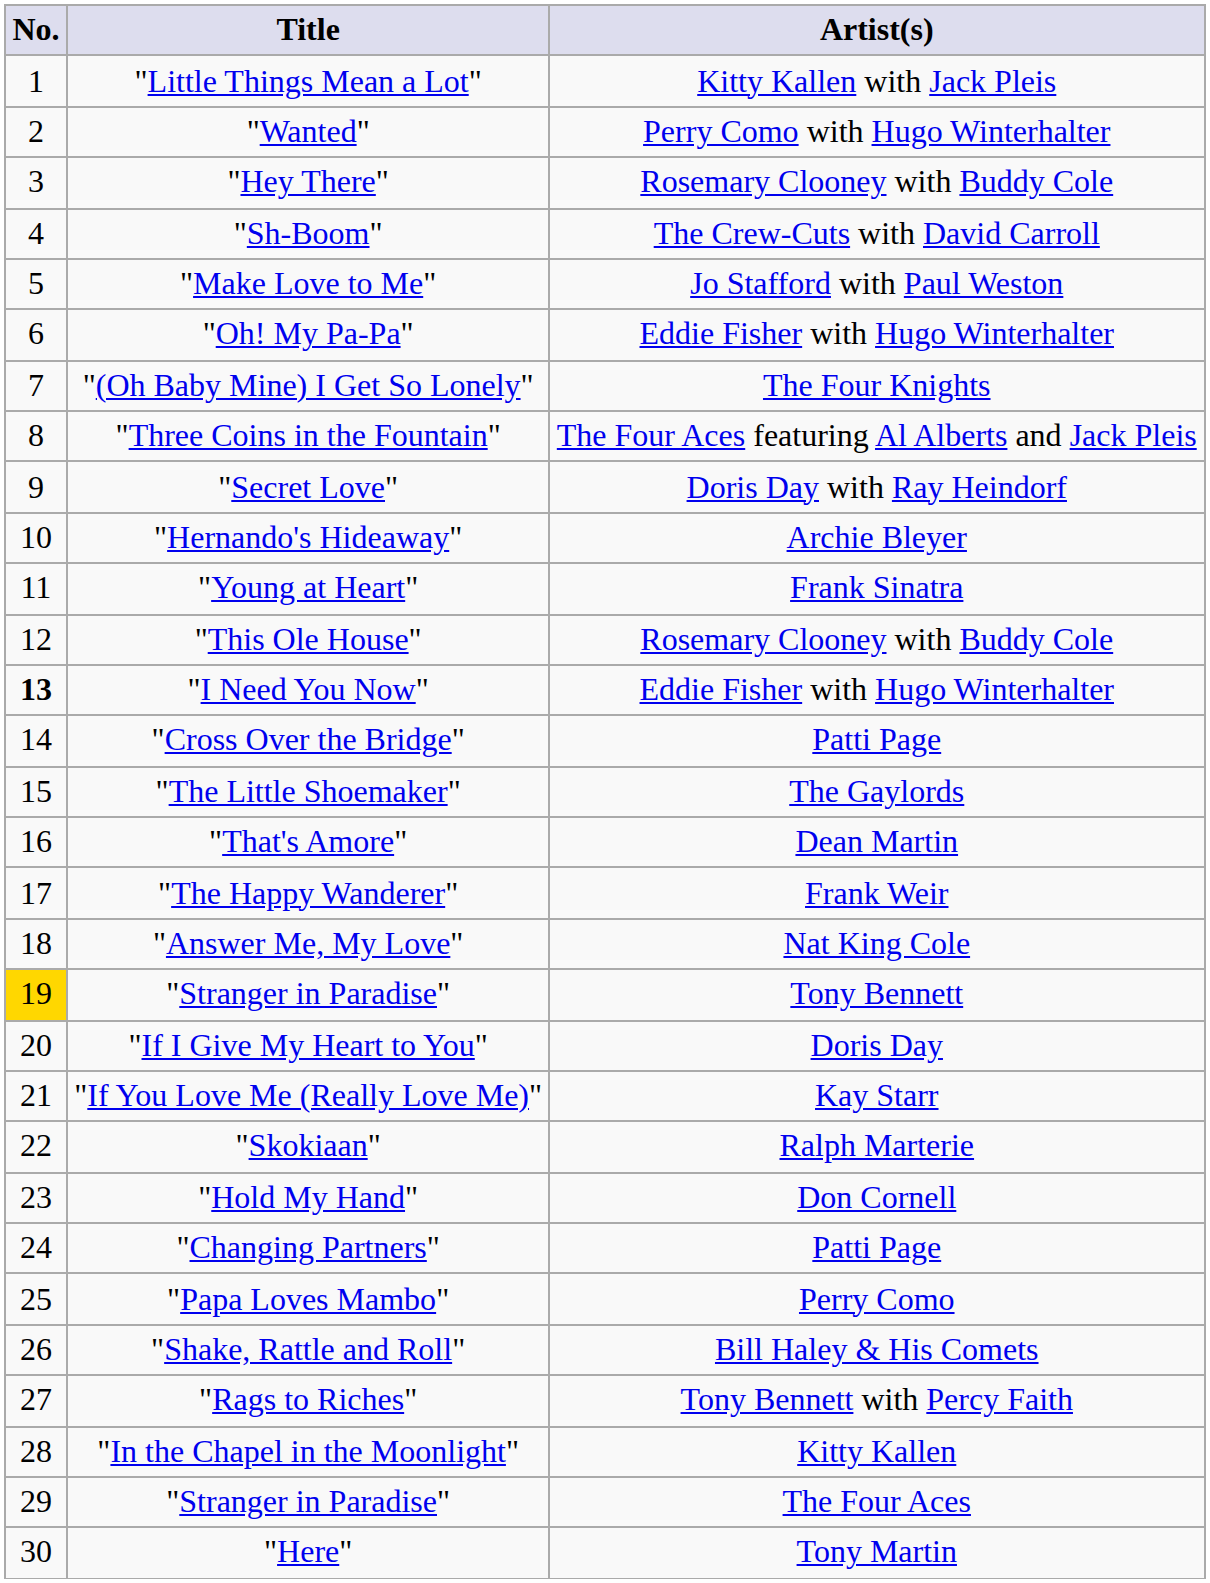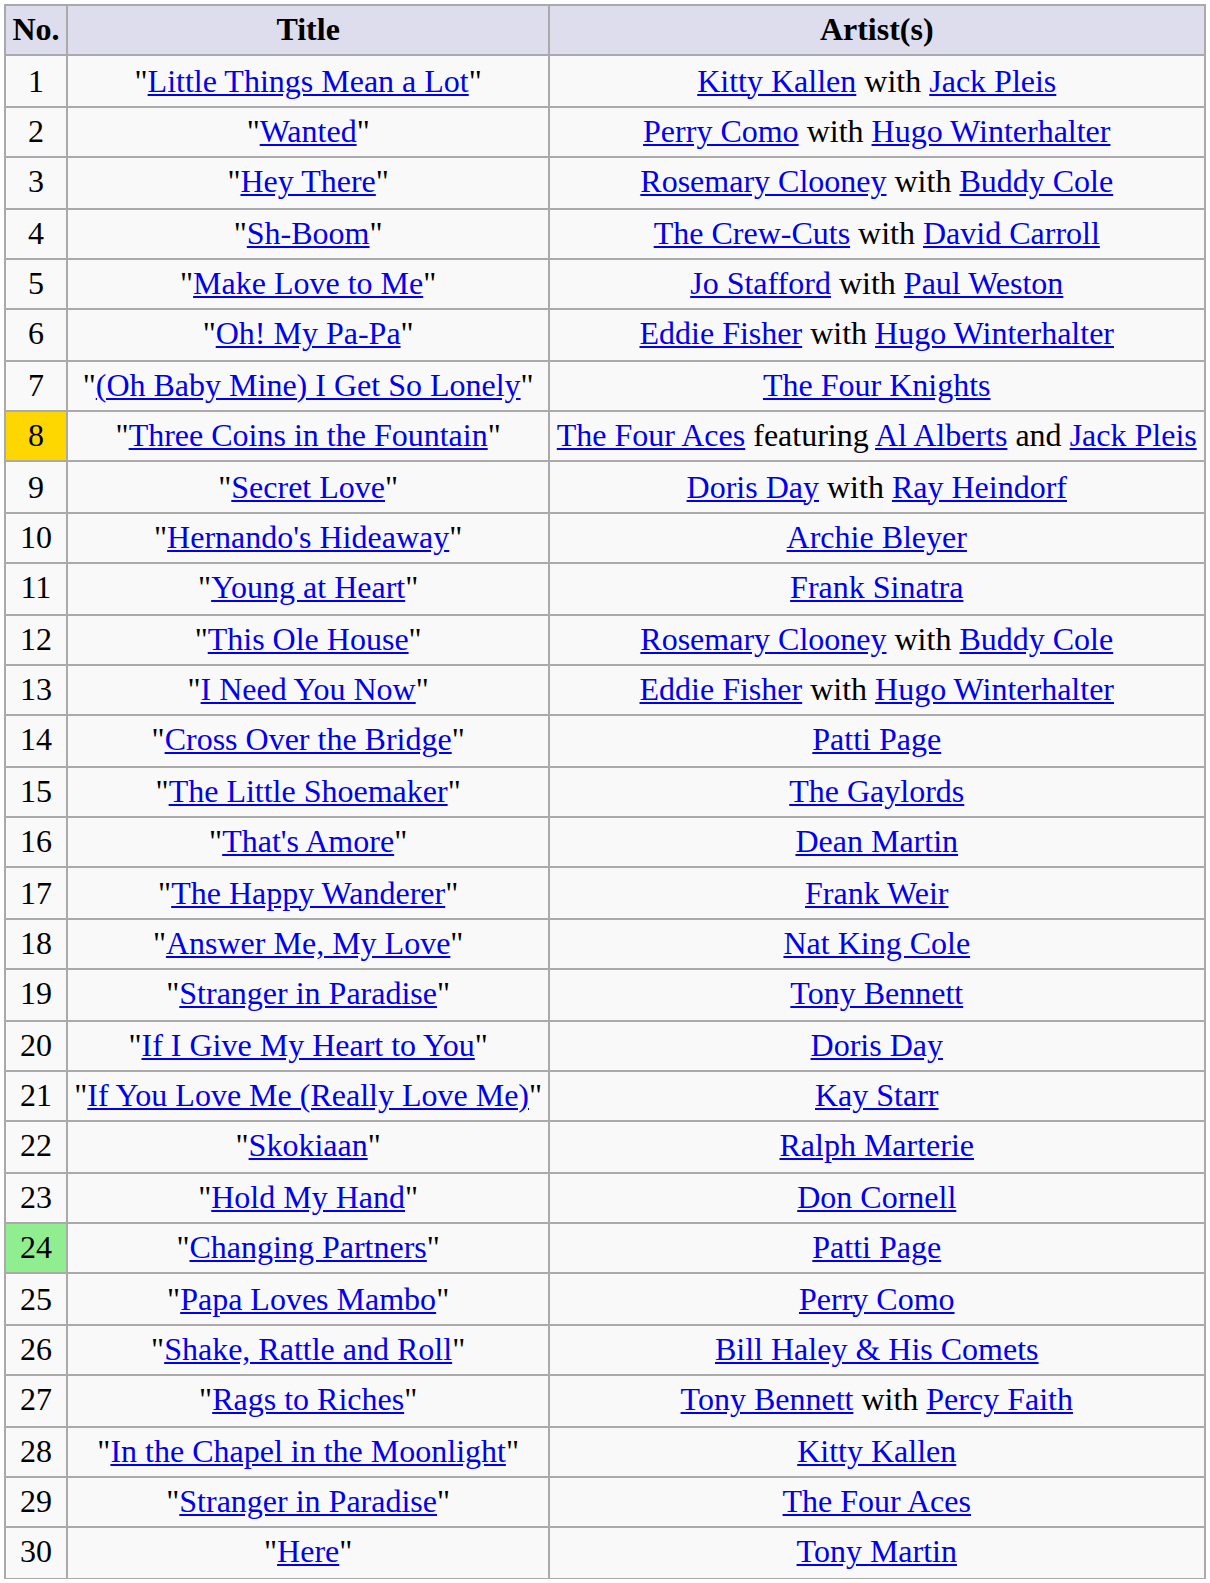(36, 435) no background -> (36, 435) gold background
(36, 689) bold -> (36, 689) normal
(36, 994) gold background -> (36, 994) no background
(36, 1247) no background -> (36, 1247) lightgreen background
